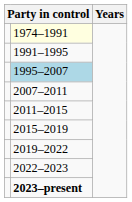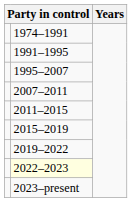(41, 33) lightyellow background -> (41, 33) no background
(41, 71) lightblue background -> (41, 71) no background
(41, 168) no background -> (41, 168) lightyellow background
(48, 187) bold -> (46, 187) normal
